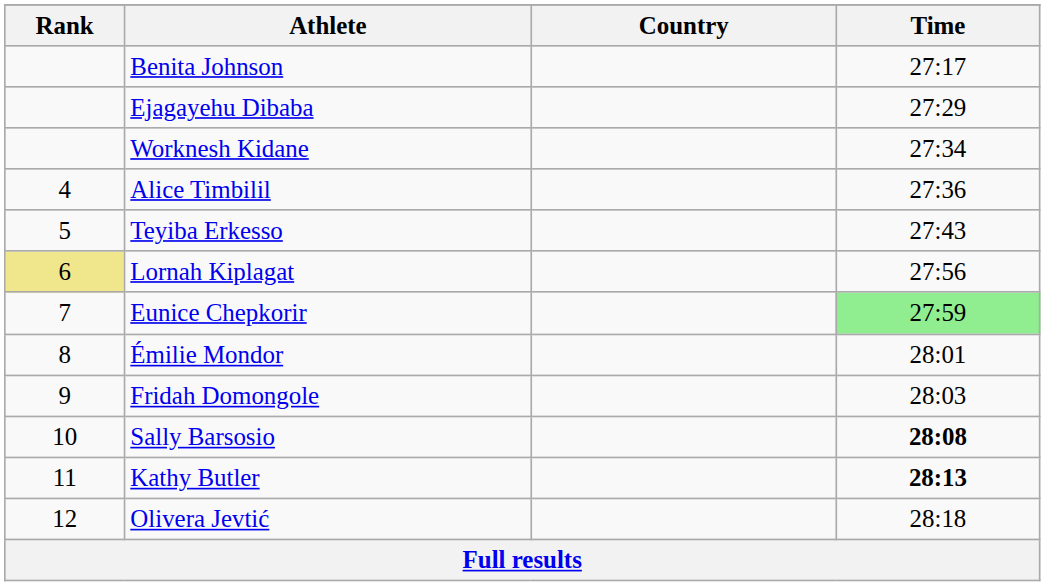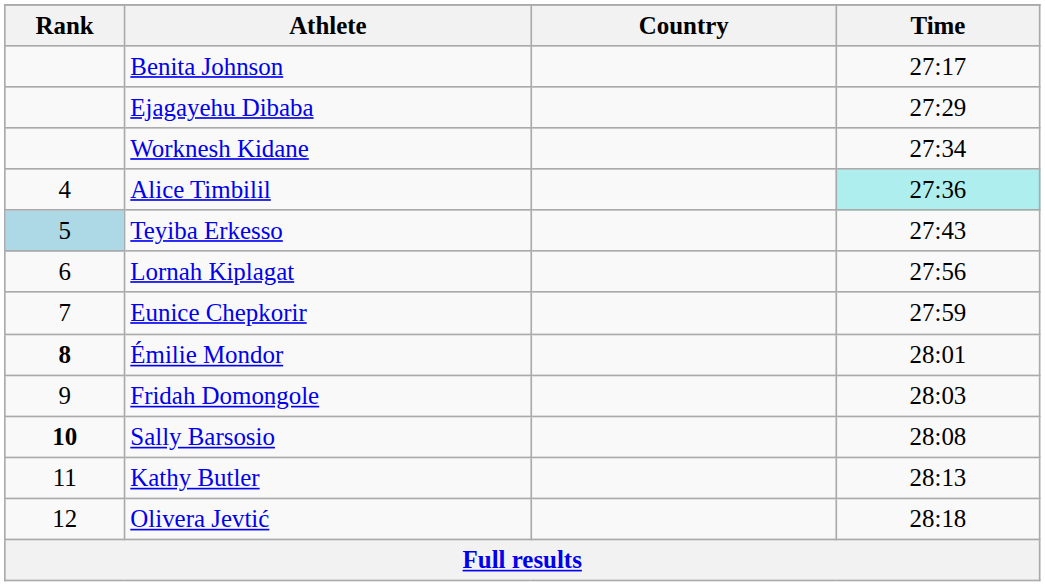(938, 189) no background -> (938, 189) paleturquoise background
(65, 230) no background -> (65, 230) lightblue background
(65, 271) khaki background -> (65, 271) no background
(938, 312) lightgreen background -> (938, 312) no background
(65, 354) normal -> (65, 354) bold
(65, 436) normal -> (65, 436) bold
(938, 436) bold -> (938, 436) normal
(938, 477) bold -> (938, 477) normal
